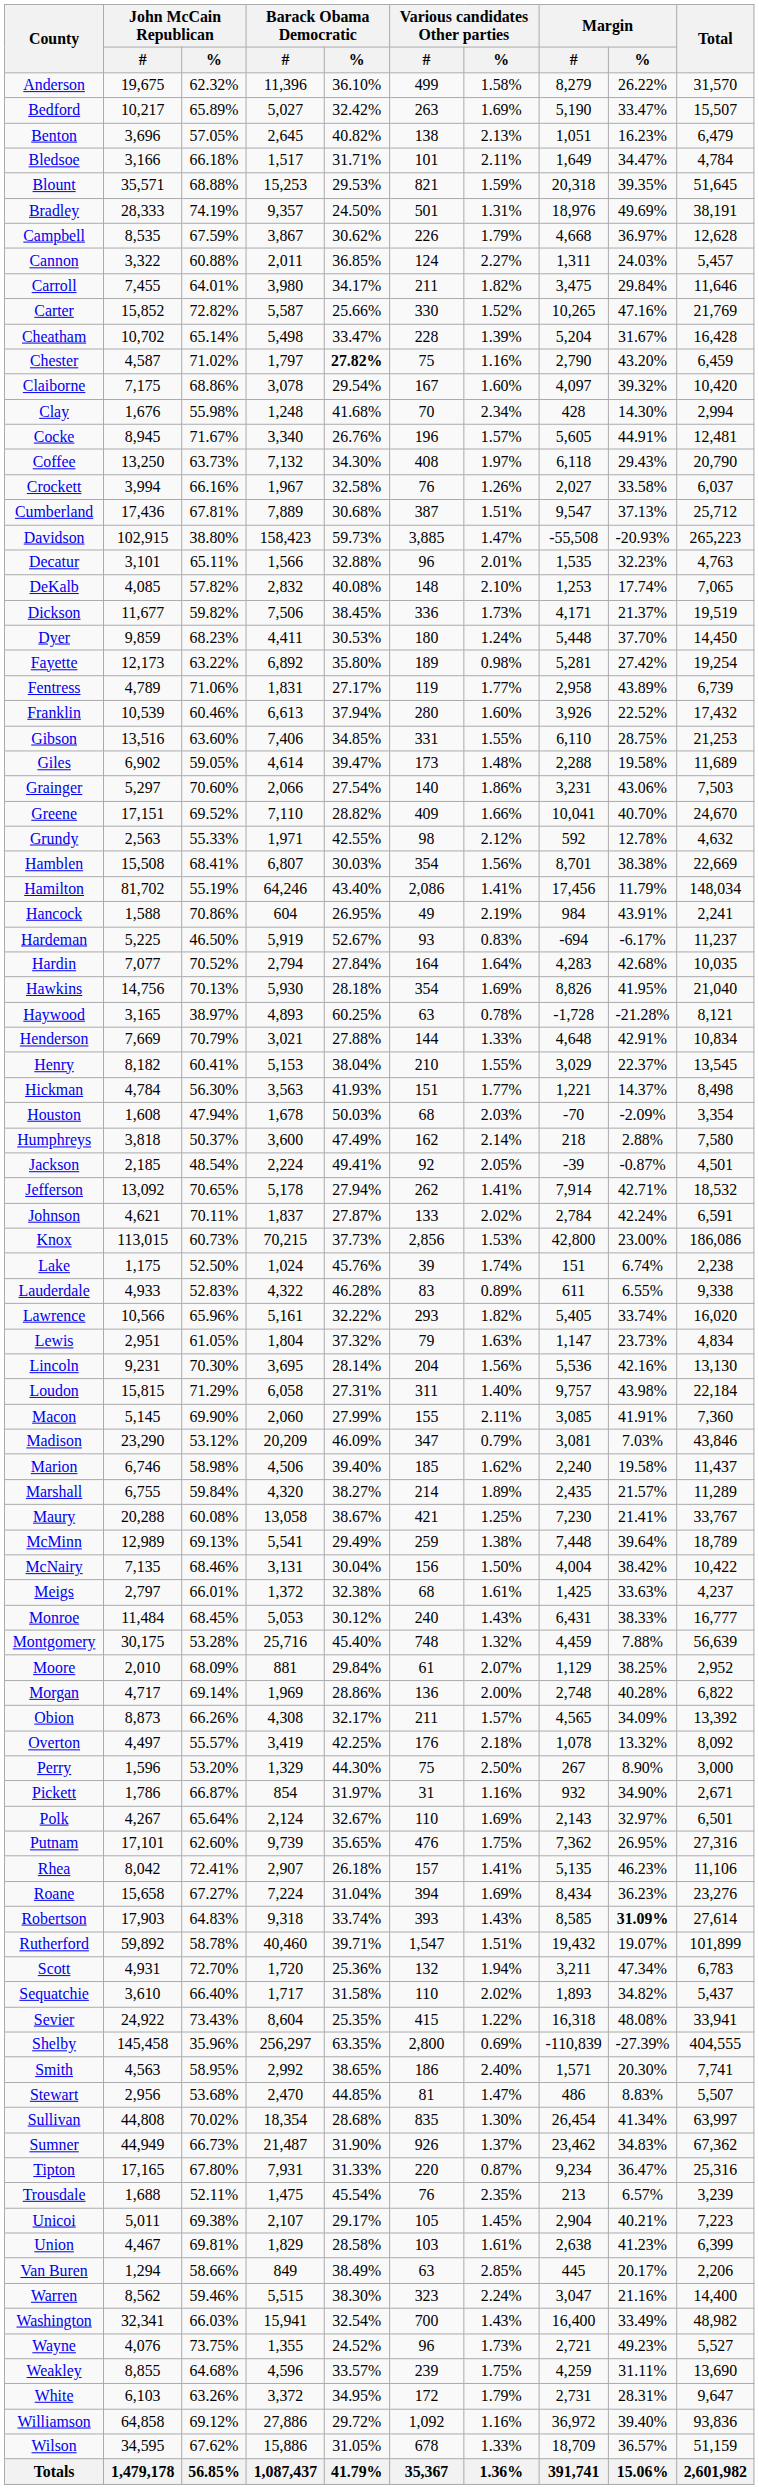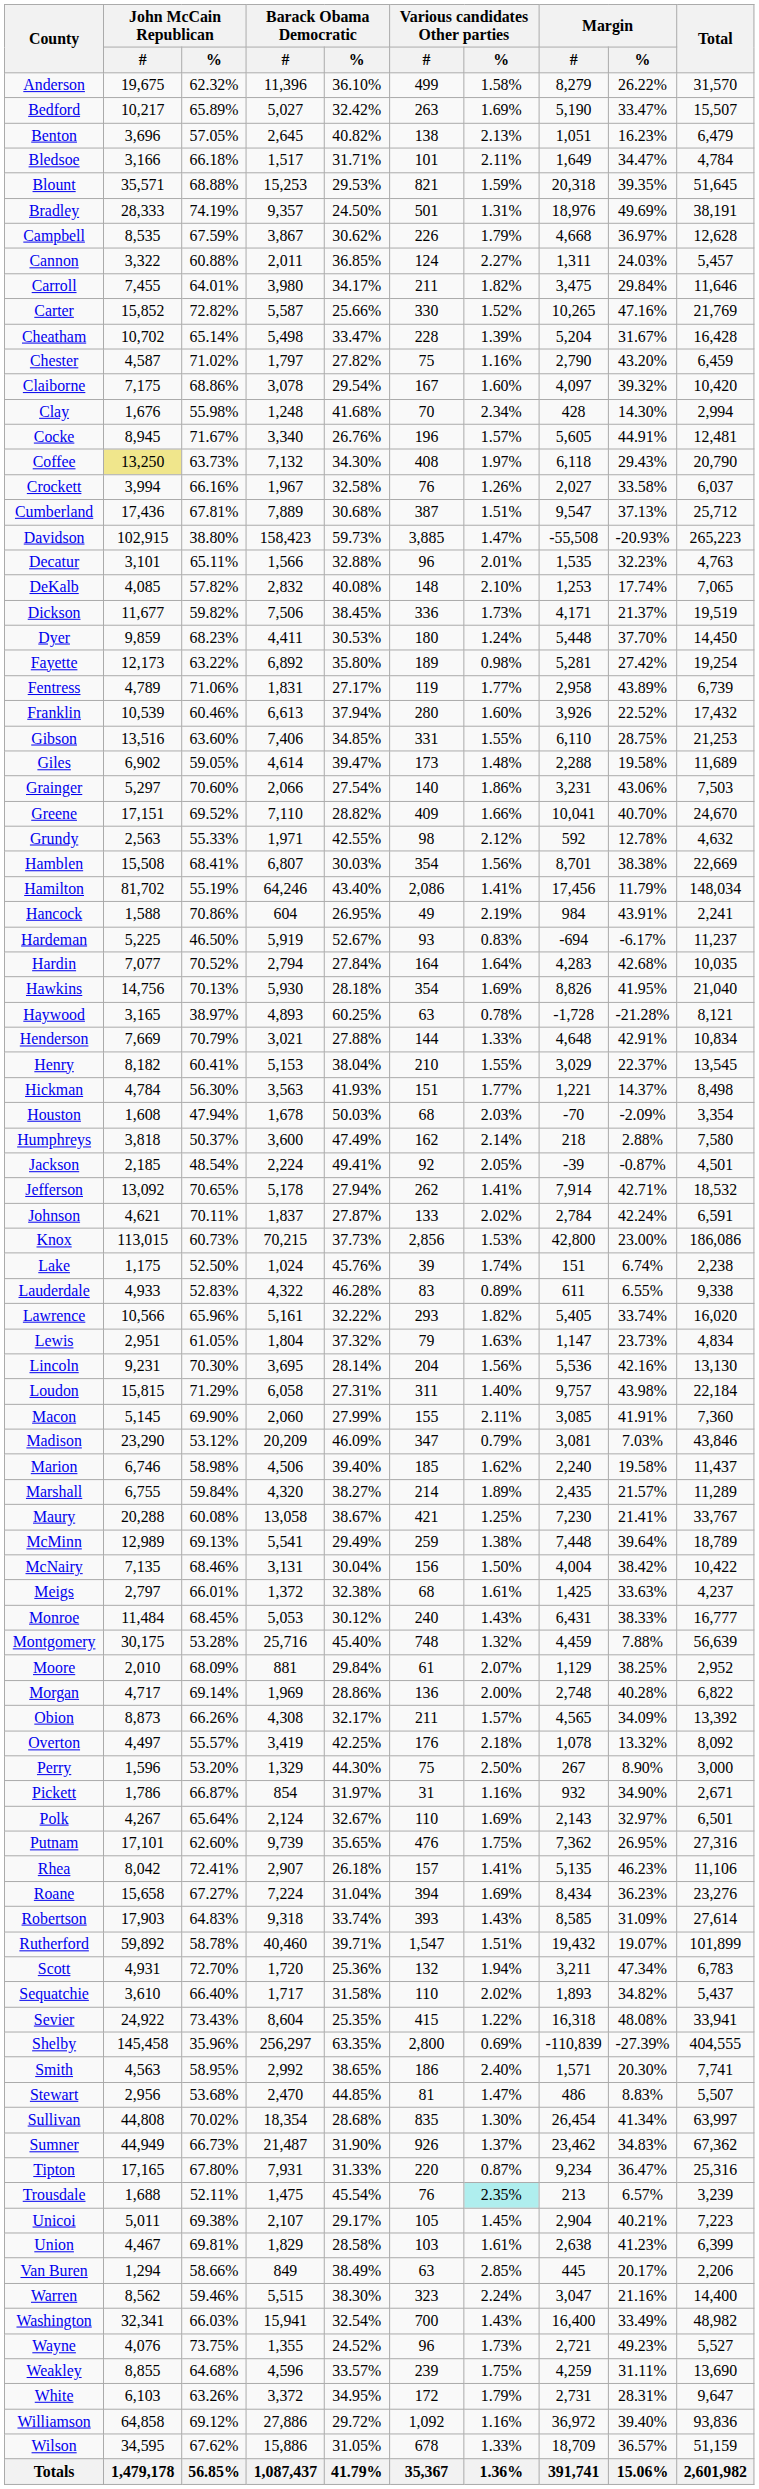(357, 361) bold -> (357, 361) normal
(143, 461) no background -> (143, 461) khaki background
(642, 1918) bold -> (642, 1918) normal
(501, 2195) no background -> (501, 2195) paleturquoise background
